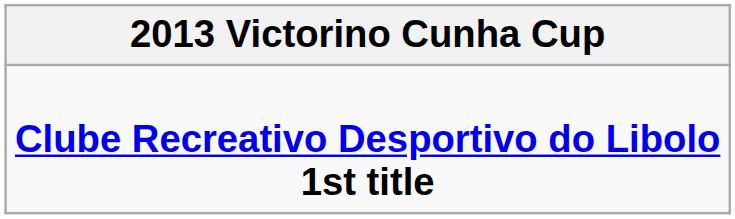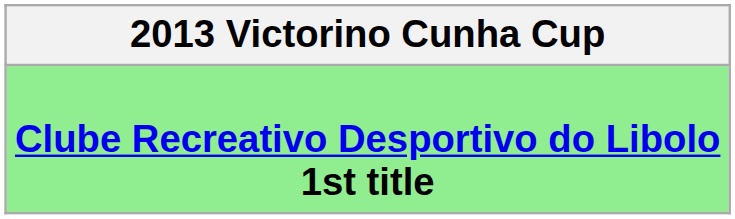(368, 159) no background -> (368, 159) lightgreen background
